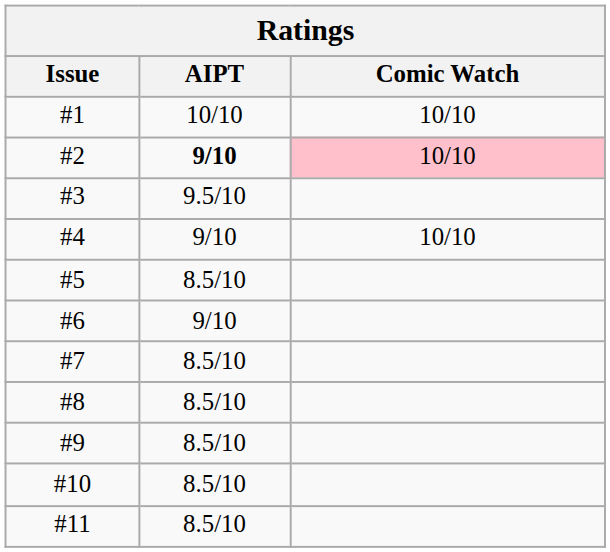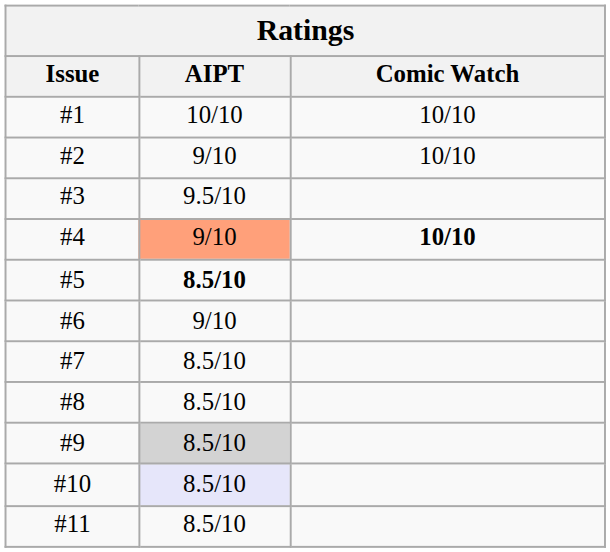(214, 156) bold -> (214, 156) normal
(448, 156) pink background -> (448, 156) no background
(214, 238) no background -> (214, 238) lightsalmon background
(448, 238) normal -> (448, 238) bold
(214, 279) normal -> (214, 279) bold
(214, 443) no background -> (214, 443) lightgrey background
(214, 484) no background -> (214, 484) lavender background
